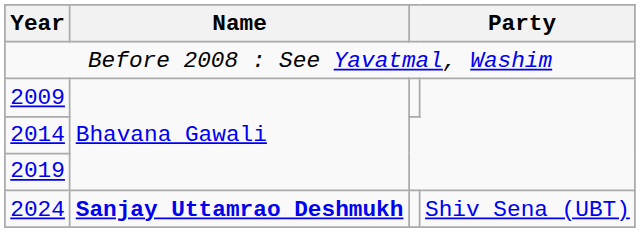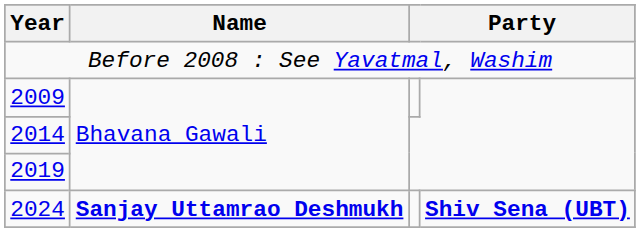(527, 209) normal -> (527, 209) bold
